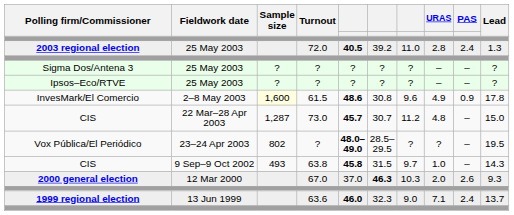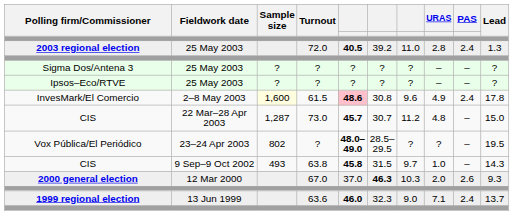(353, 98) no background -> (353, 98) pink background
(467, 98) 0.9 -> (467, 98) 2.4
